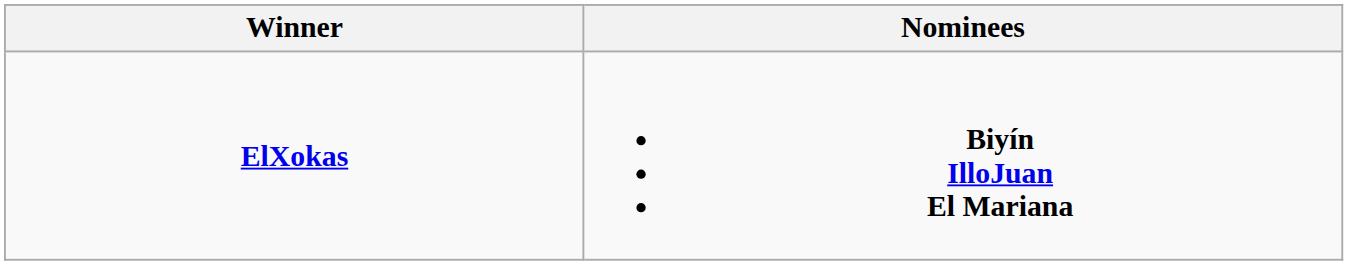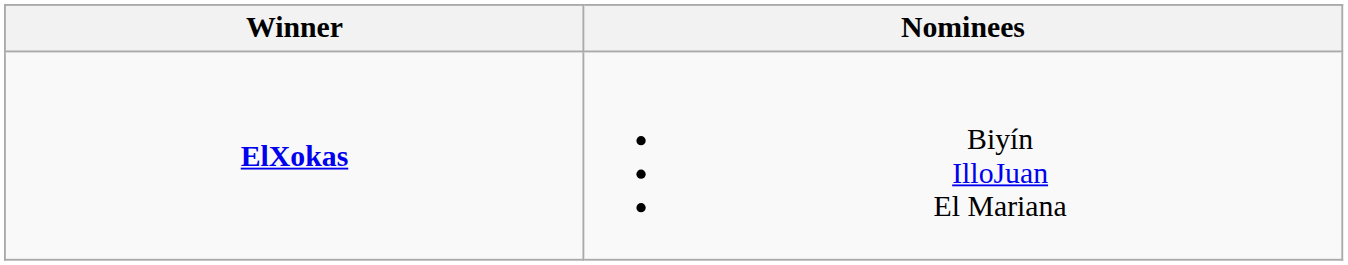(963, 172) bold -> (963, 172) normal
